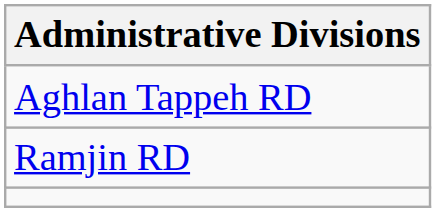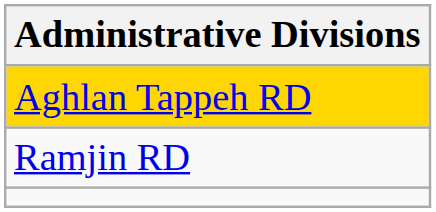(163, 95) no background -> (163, 95) gold background
